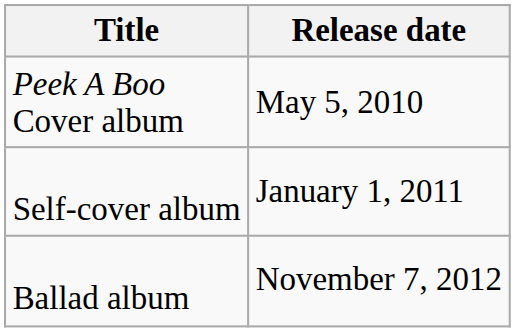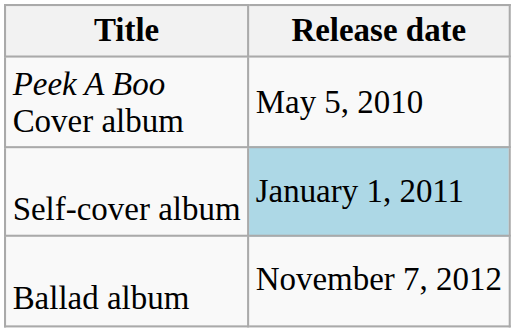(360, 190) no background -> (360, 190) lightblue background
